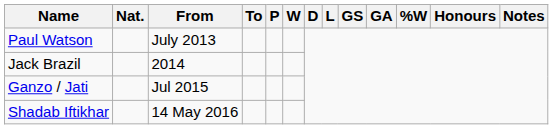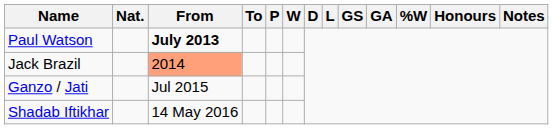(184, 40) normal -> (185, 40) bold
(168, 64) no background -> (168, 64) lightsalmon background
